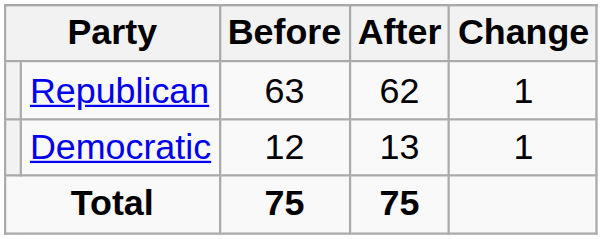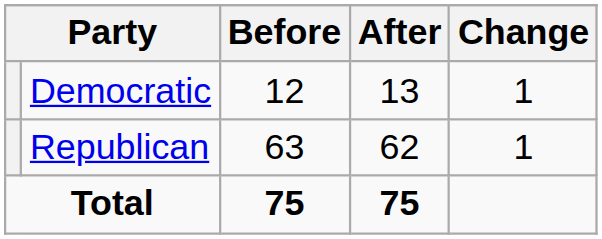rows swapped: (120, 89) <-> (121, 146)
